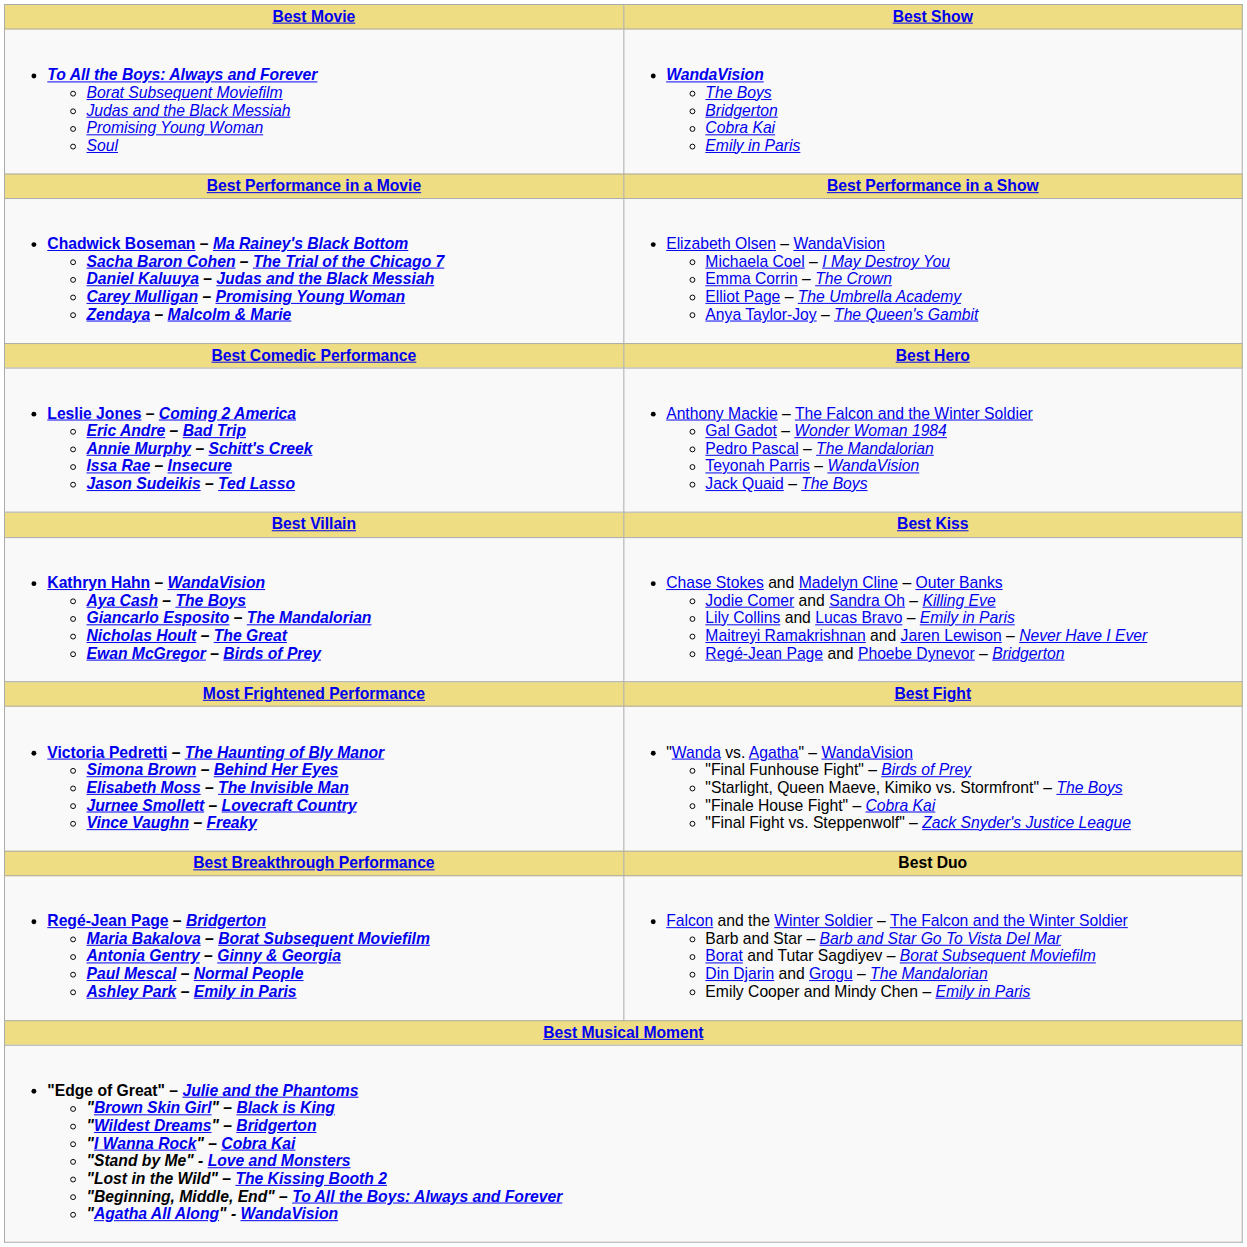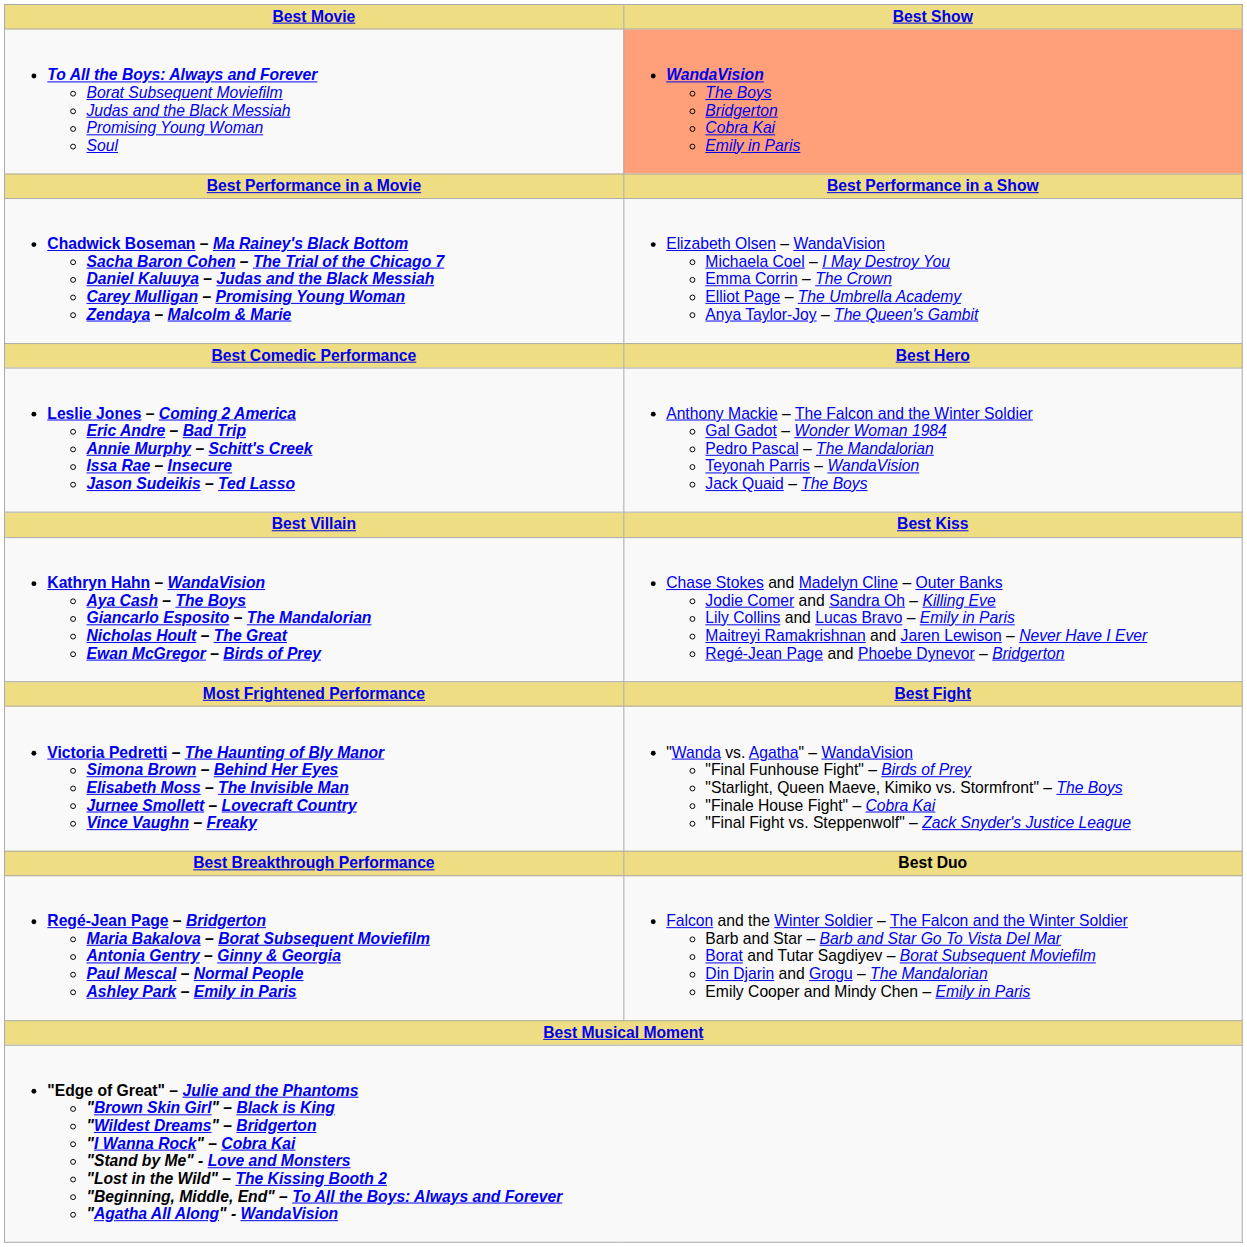(933, 110) no background -> (933, 110) lightsalmon background
